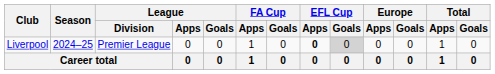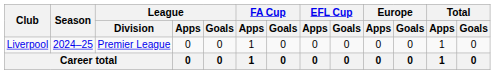(315, 45) bold -> (315, 45) normal
(347, 45) lightgrey background -> (347, 45) no background
